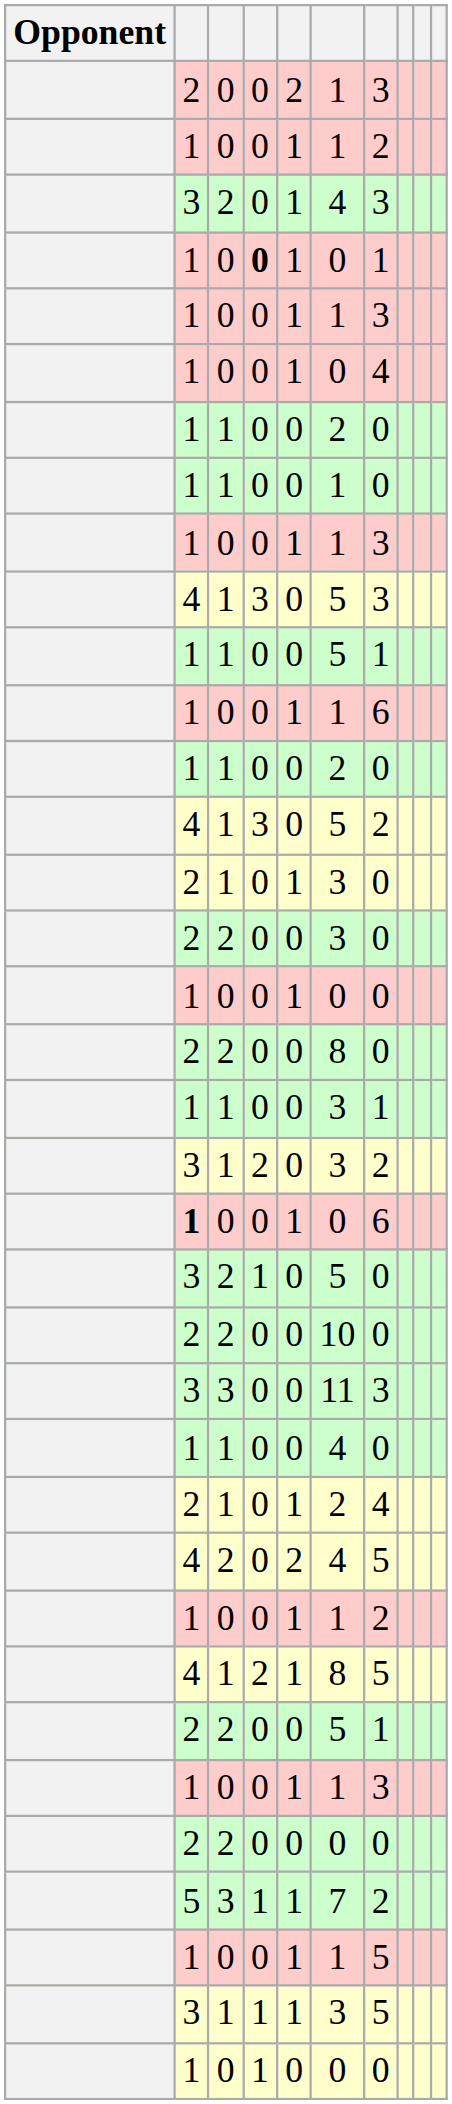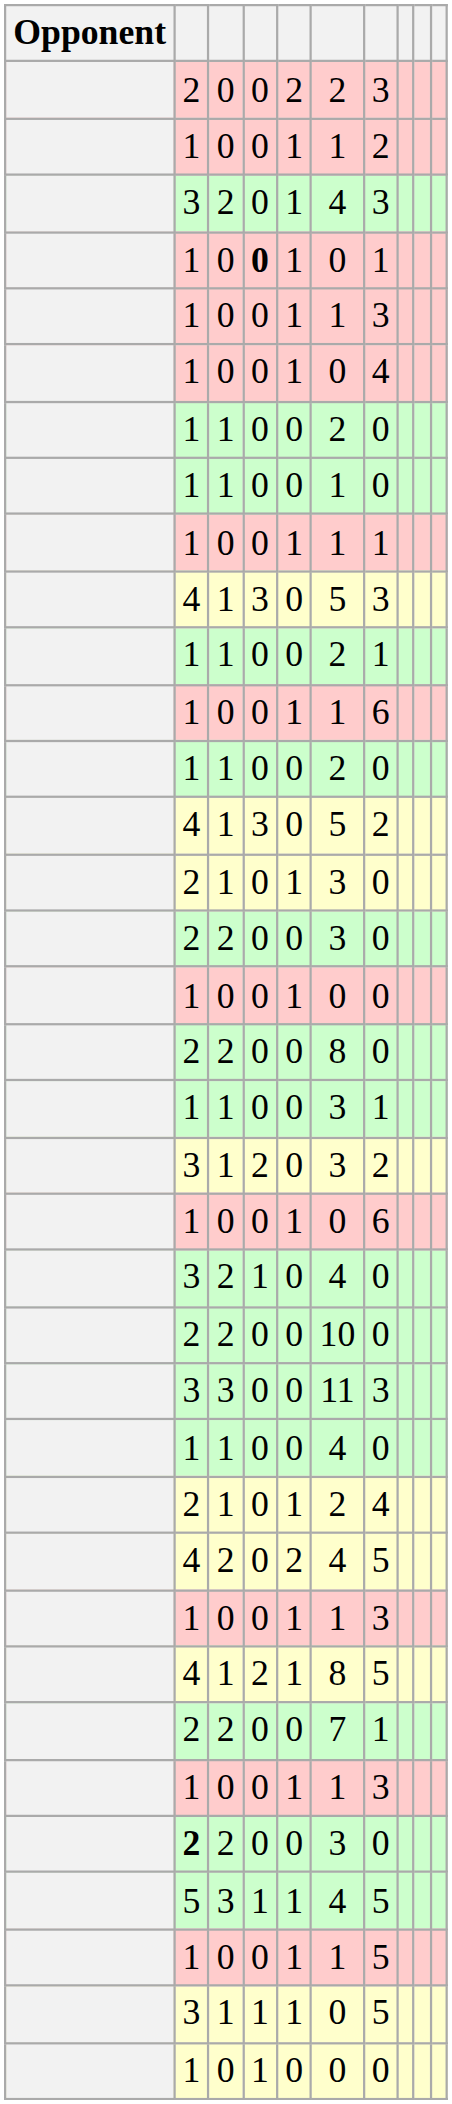(337, 89) 1 -> (337, 89) 2
(381, 542) 3 -> (381, 542) 1
(337, 655) 5 -> (337, 655) 2
(191, 1221) bold -> (191, 1221) normal
(337, 1277) 5 -> (337, 1277) 4
(381, 1617) 2 -> (381, 1617) 3
(337, 1730) 5 -> (337, 1730) 7
(191, 1843) normal -> (191, 1843) bold
(337, 1843) 0 -> (337, 1843) 3
(337, 1900) 7 -> (337, 1900) 4
(381, 1900) 2 -> (381, 1900) 5
(337, 2013) 3 -> (337, 2013) 0
